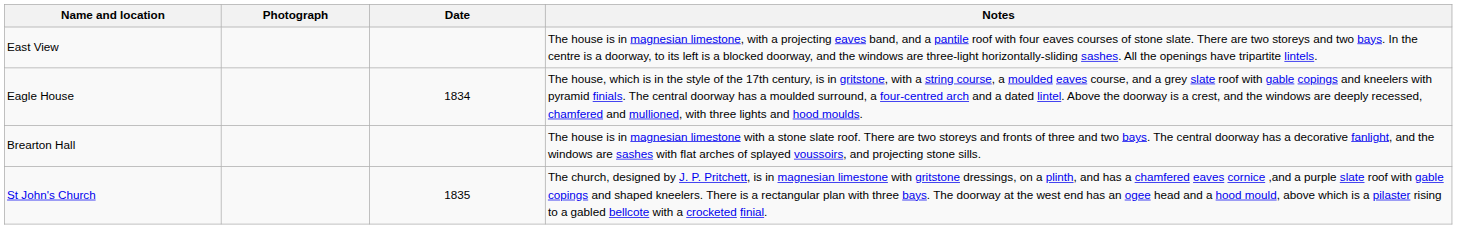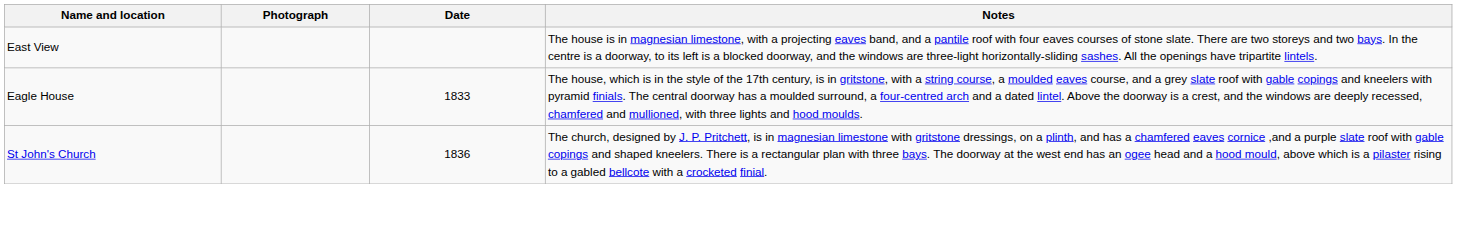(457, 96) 1834 -> (457, 96) 1833
- row: (41, 145)
(457, 195) 1835 -> (457, 154) 1836
